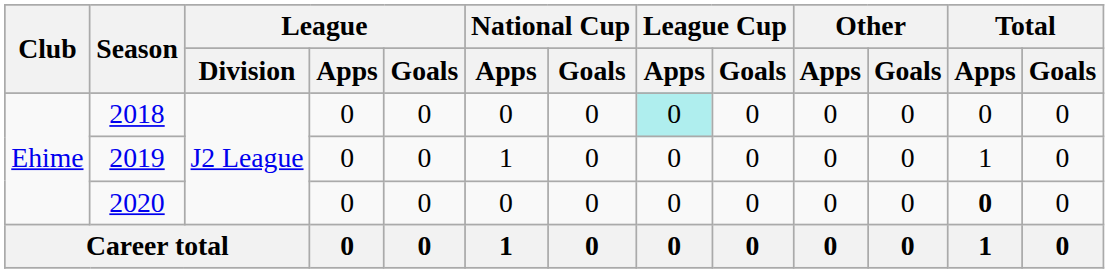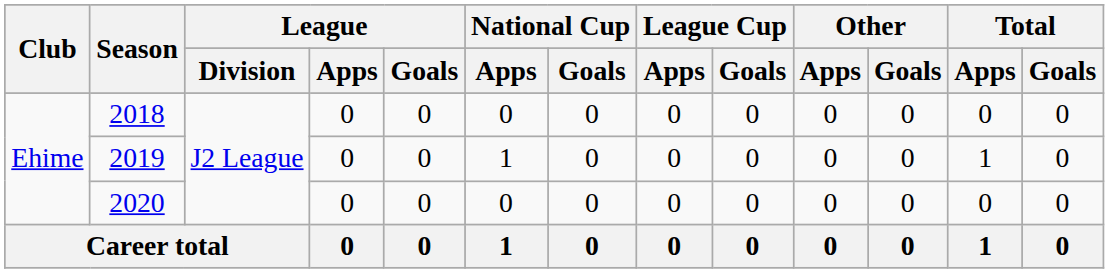(674, 114) paleturquoise background -> (674, 114) no background
(985, 202) bold -> (985, 202) normal
